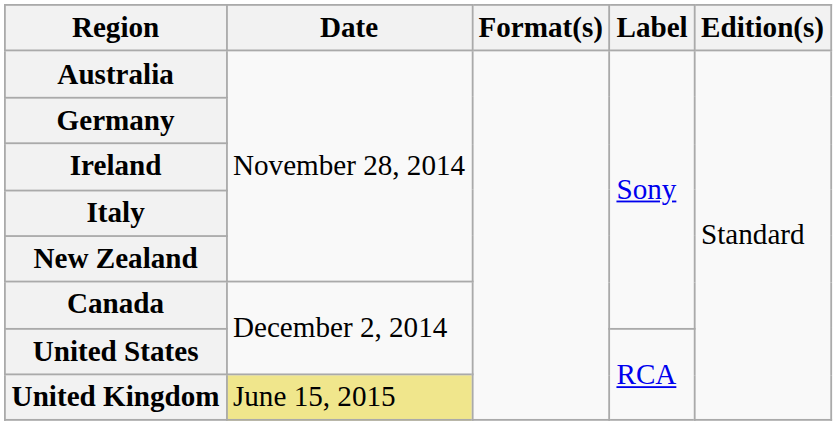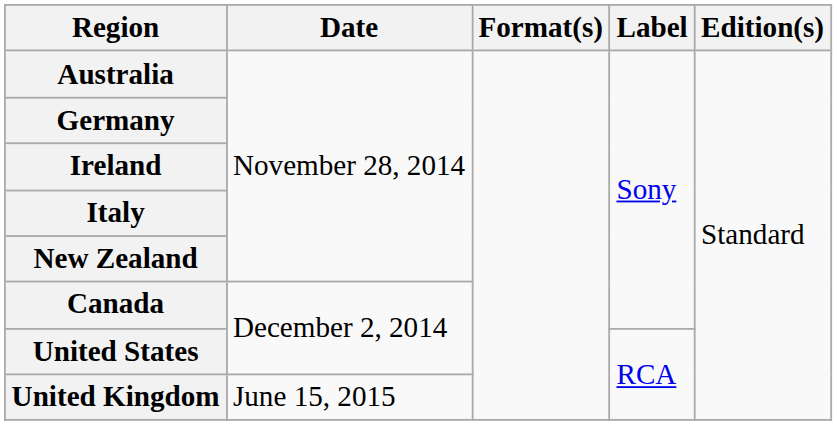(314, 397) khaki background -> (314, 397) no background
